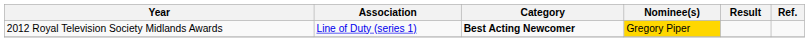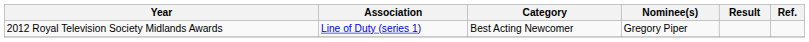(519, 28) bold -> (522, 28) normal
(658, 28) gold background -> (656, 28) no background
